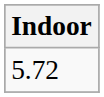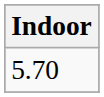(35, 69) 5.72 -> (35, 69) 5.70
